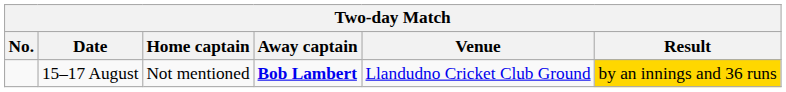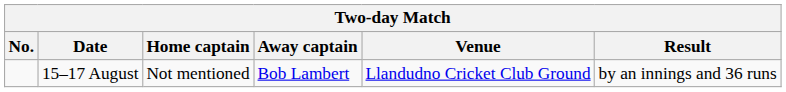(307, 73) bold -> (303, 73) normal
(688, 73) gold background -> (688, 73) no background
